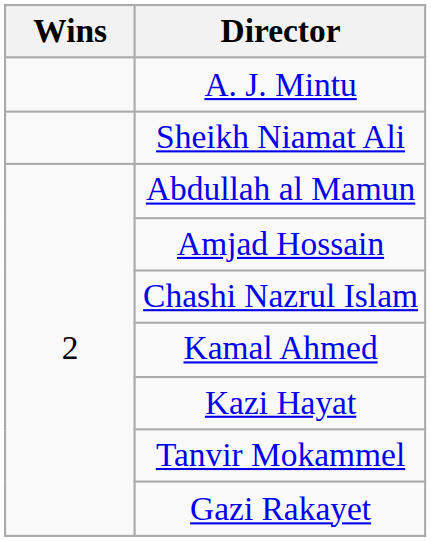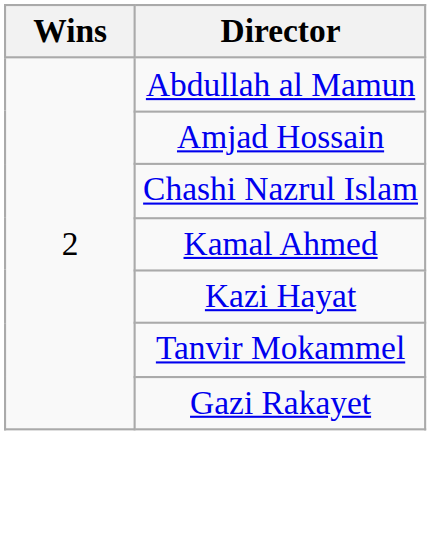- row: (281, 84)
- row: (281, 137)
